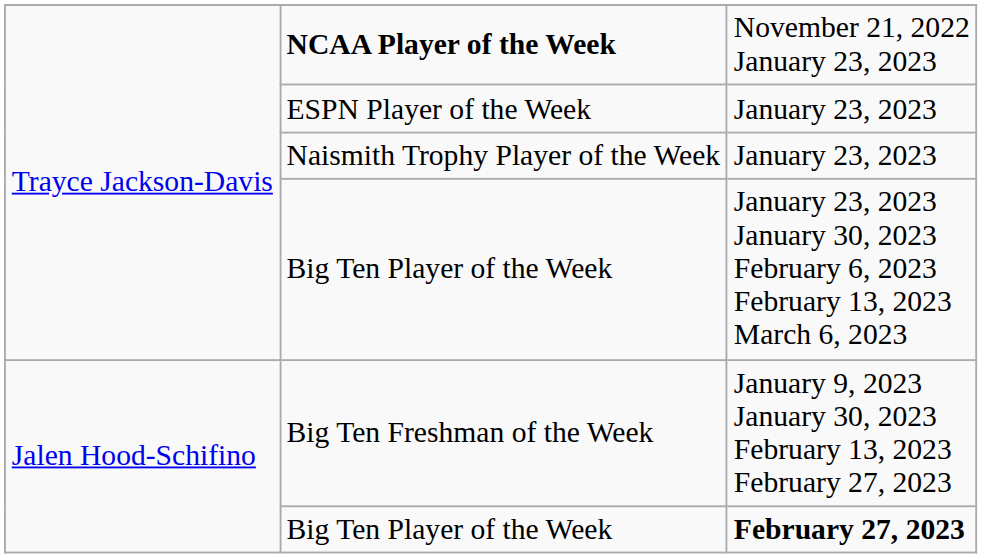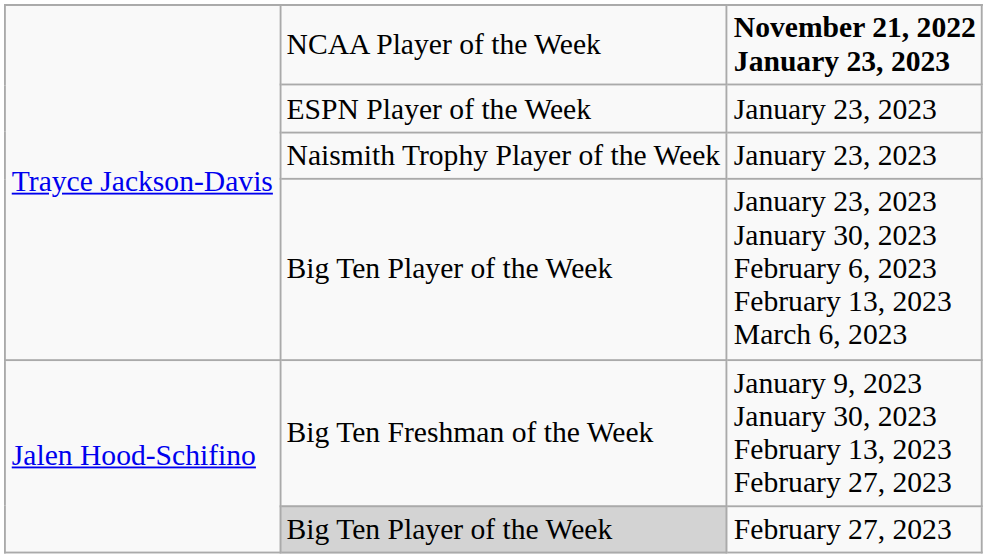(451, 44) bold -> (444, 44) normal
(852, 44) normal -> (855, 44) bold
(449, 529) no background -> (449, 529) lightgrey background
(849, 529) bold -> (843, 529) normal
